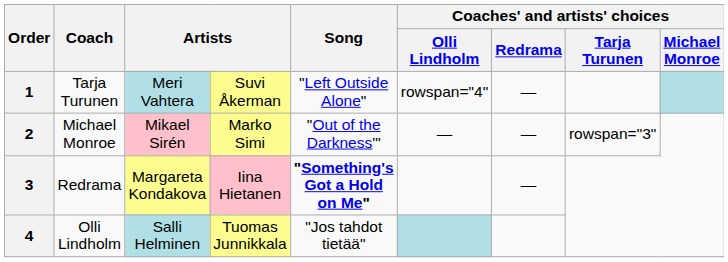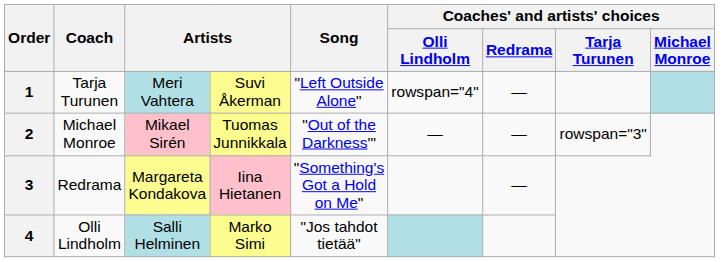(250, 134) Marko Simi -> (250, 134) Tuomas Junnikkala
(344, 185) bold -> (339, 185) normal
(250, 235) Tuomas Junnikkala -> (250, 235) Marko Simi
